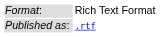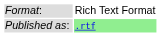(85, 26) no background -> (85, 26) lightgreen background
